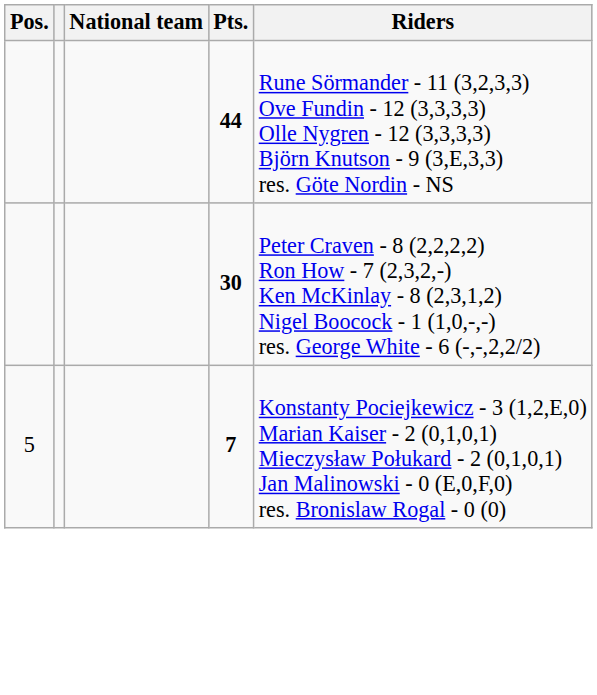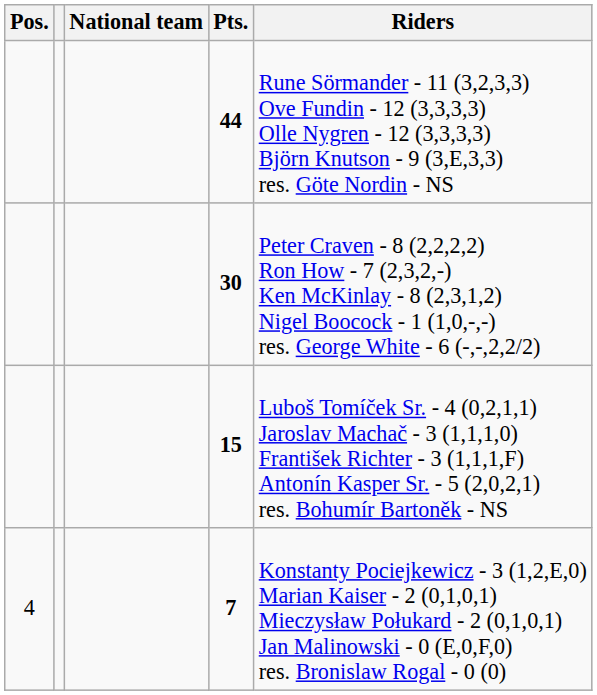+ row: (231, 445)
(29, 445) 5 -> (29, 608) 4
